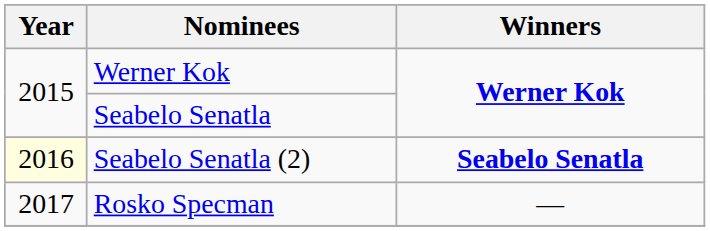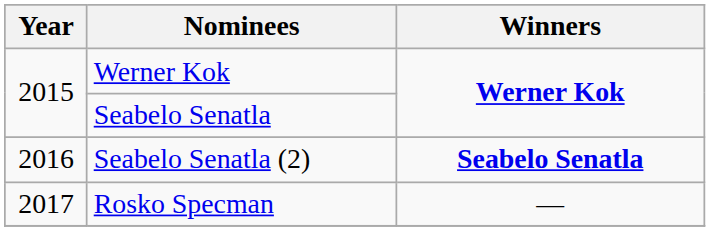(46, 159) lightyellow background -> (46, 159) no background
